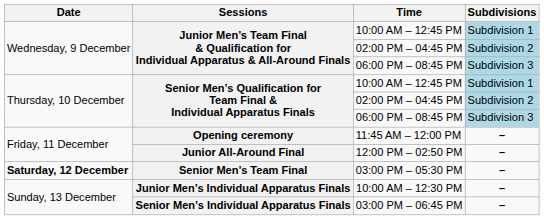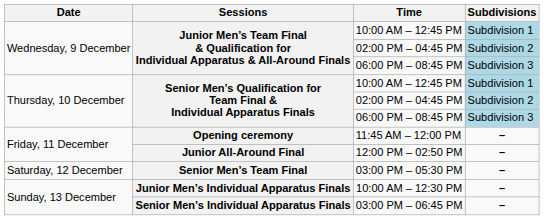(68, 170) bold -> (65, 170) normal
